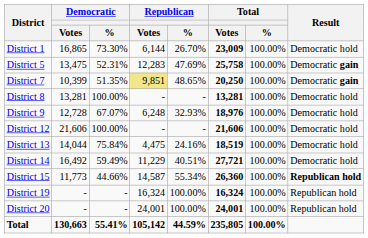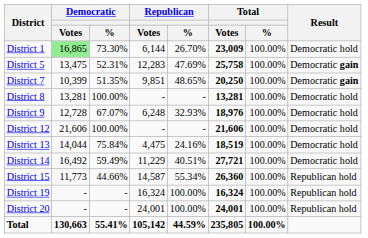(73, 49) no background -> (73, 49) lightgreen background
(154, 81) khaki background -> (154, 81) no background
(326, 177) bold -> (323, 177) normal
